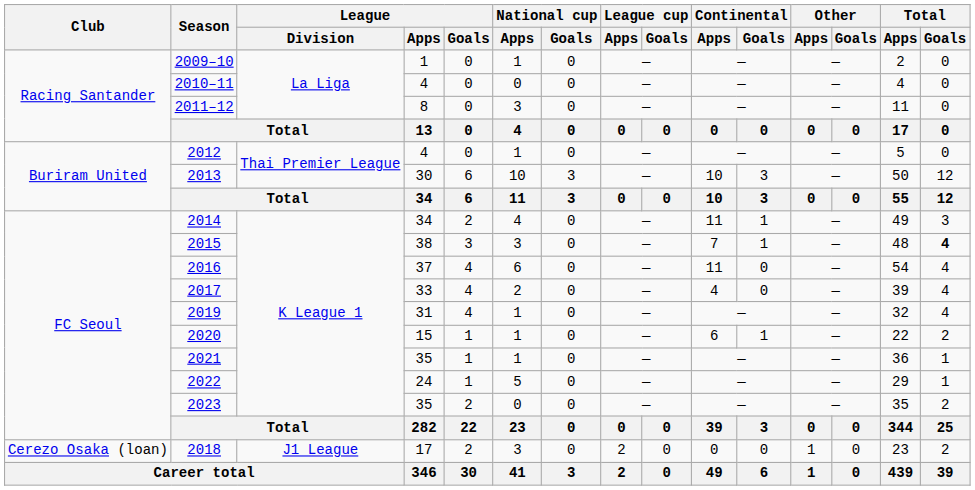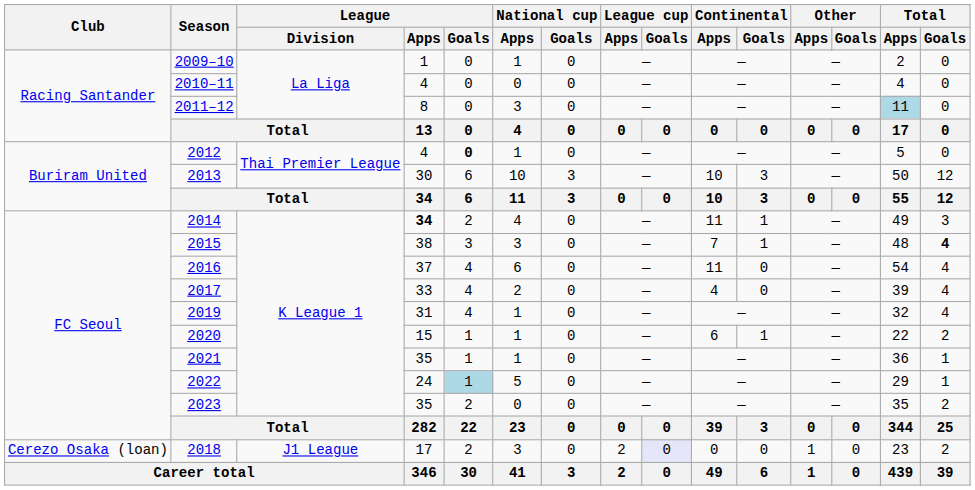(900, 108) no background -> (900, 108) lightblue background
(469, 153) normal -> (469, 153) bold
(424, 222) normal -> (424, 222) bold
(469, 382) no background -> (469, 382) lightblue background
(667, 451) no background -> (667, 451) lavender background
